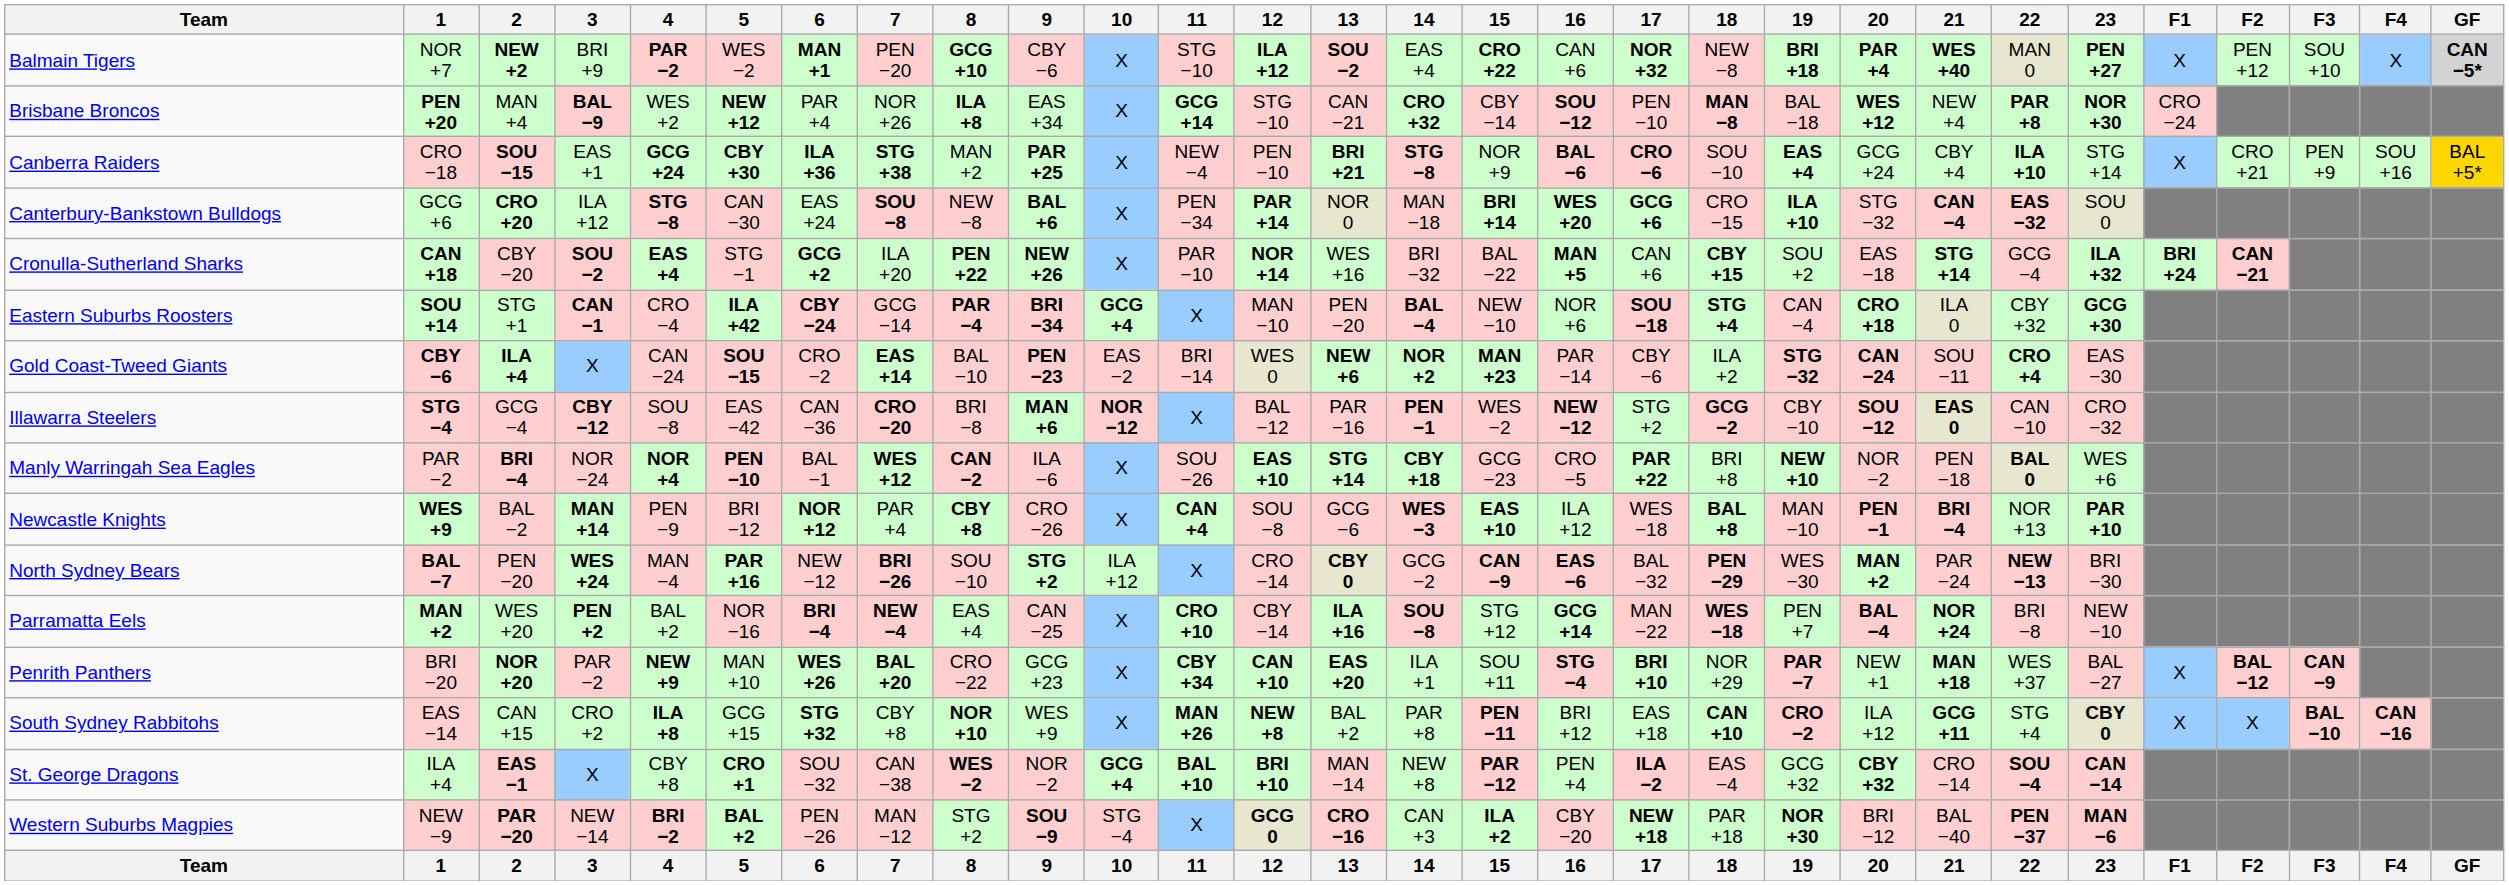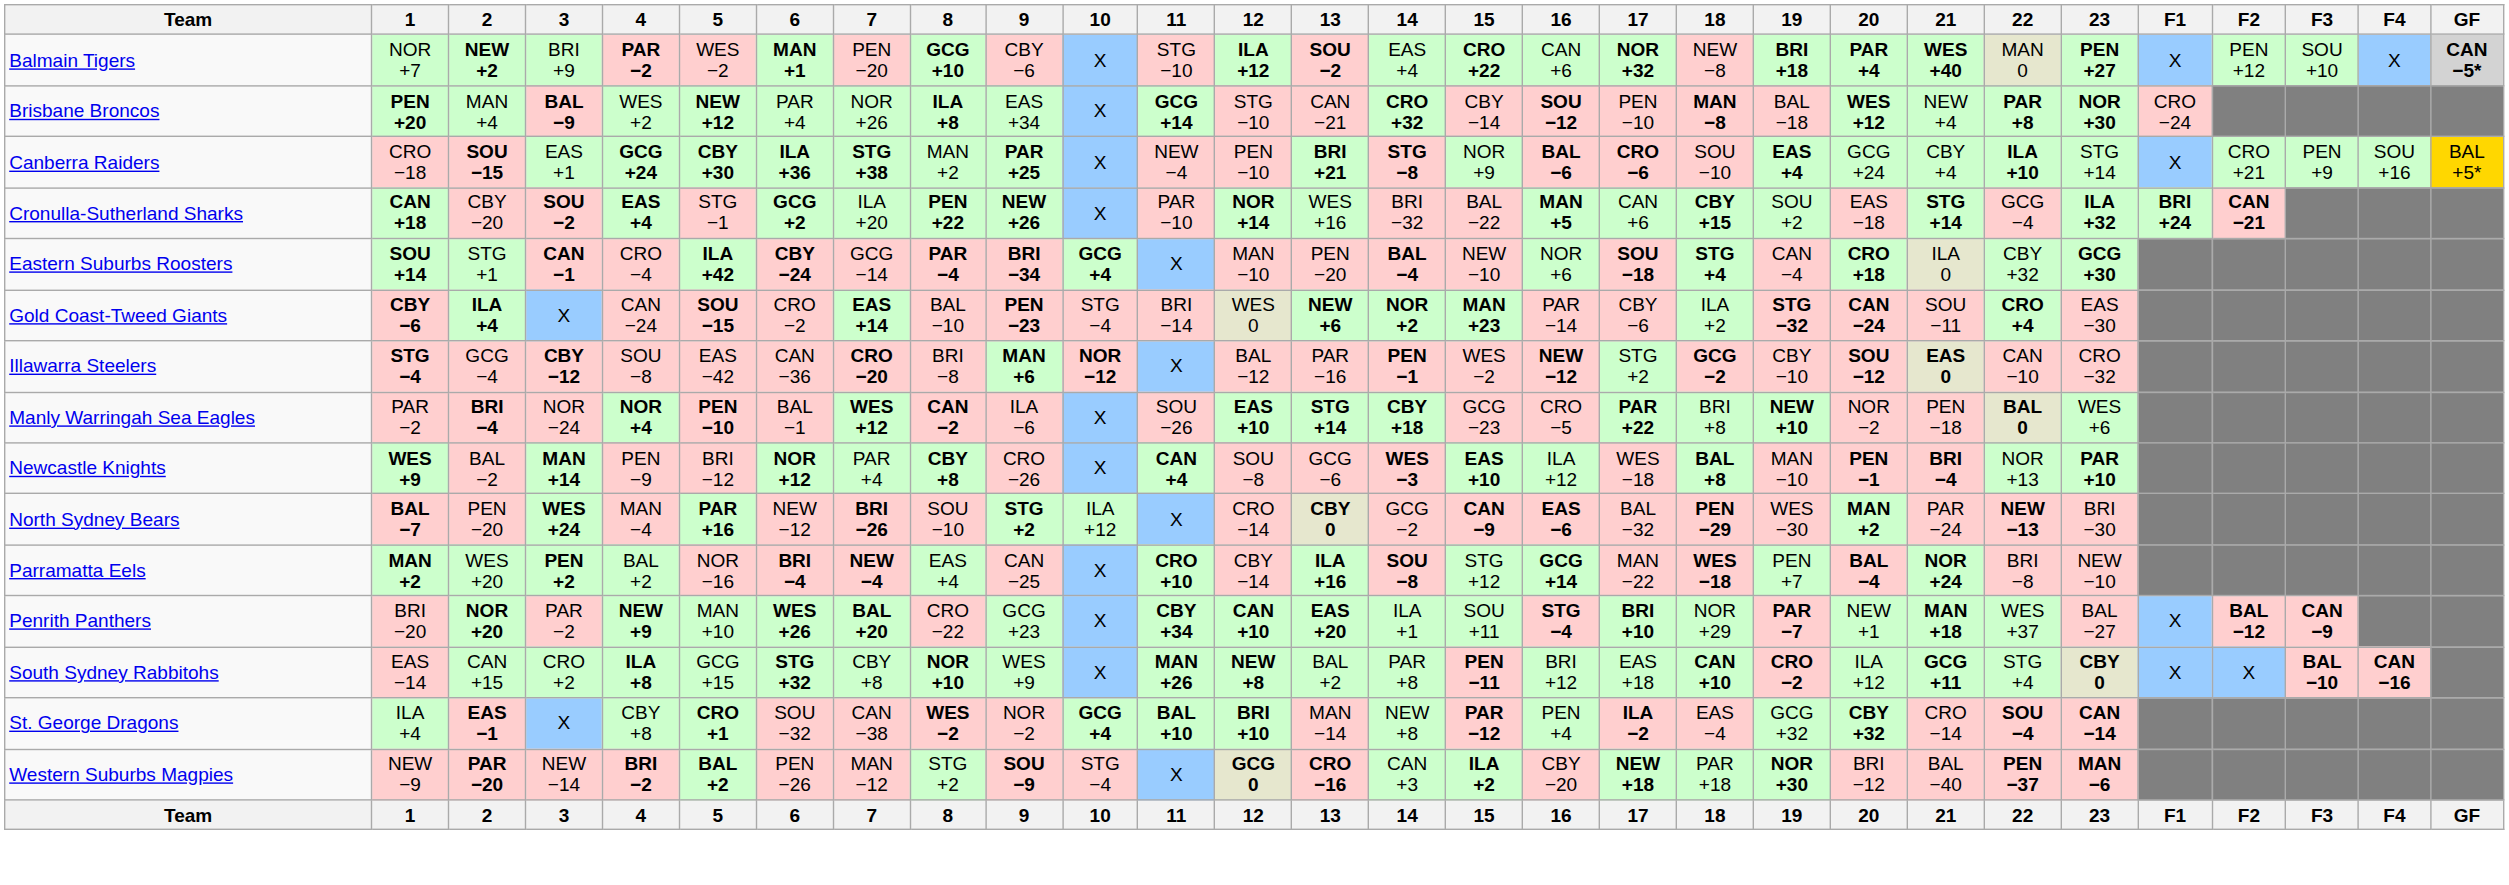- row: (145, 213)
(1122, 366) EAS −2 -> (1100, 315) STG −4
